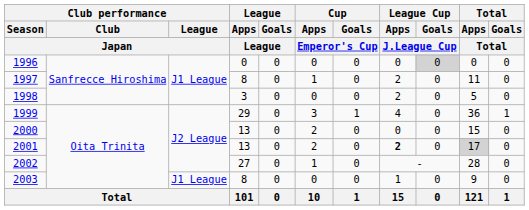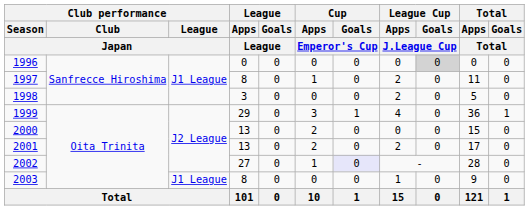(398, 147) bold -> (398, 147) normal
(474, 147) lightgrey background -> (474, 147) no background
(357, 163) no background -> (357, 163) lavender background
